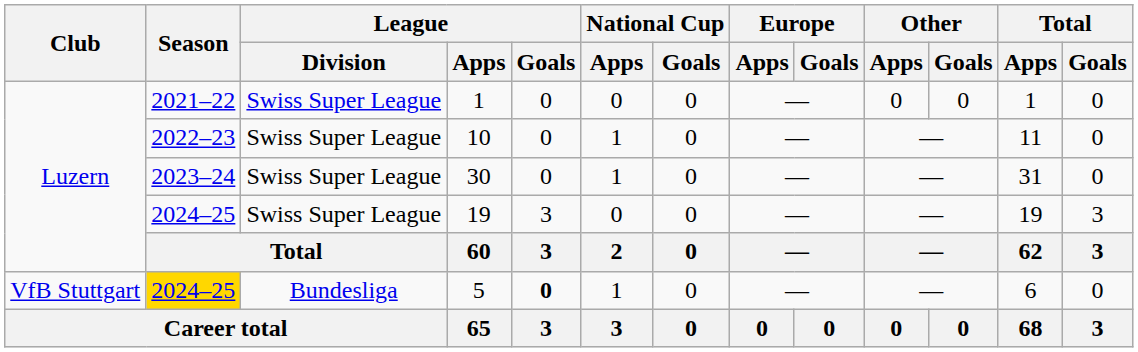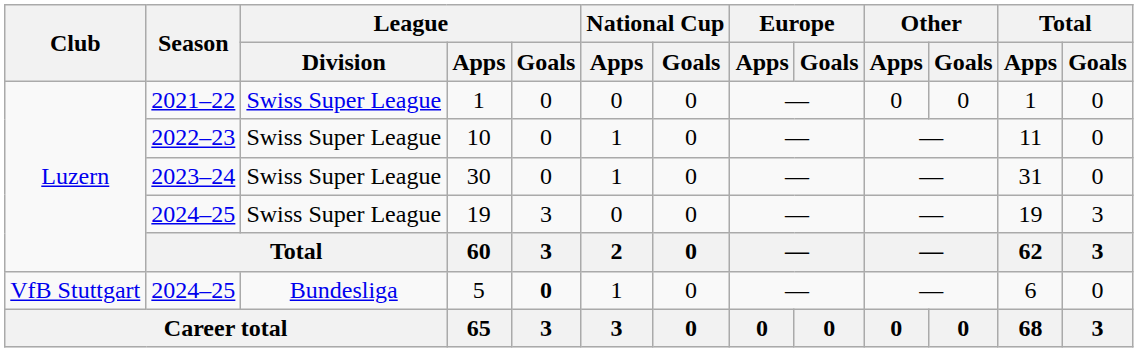(193, 289) gold background -> (193, 289) no background
